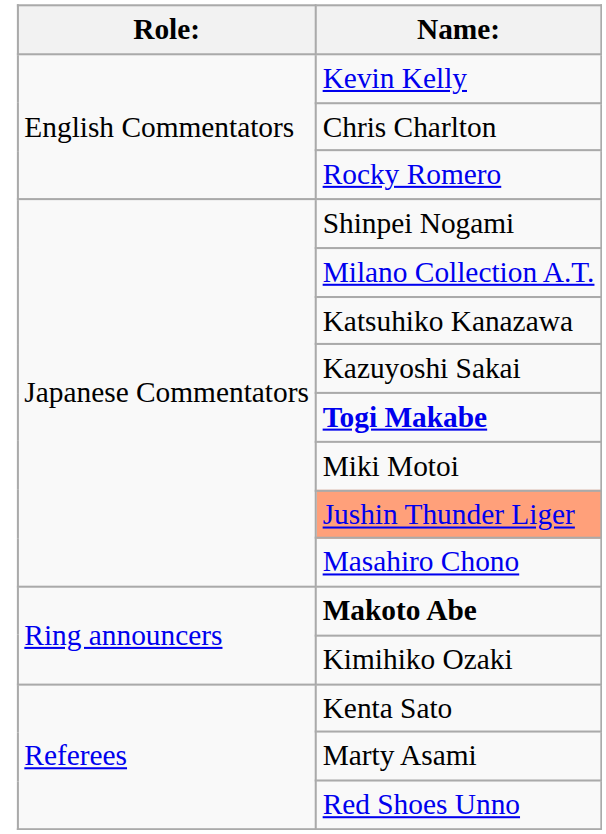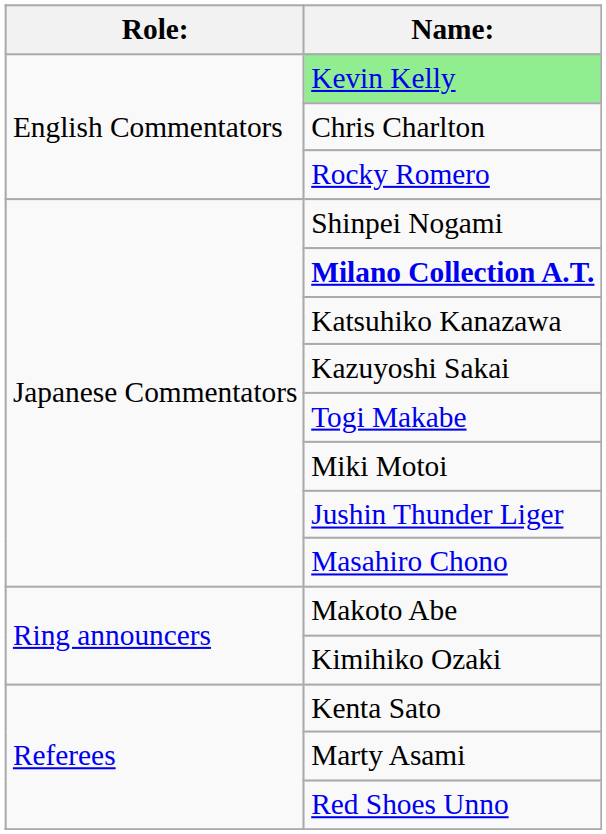(395, 77) no background -> (383, 77) lightgreen background
(459, 271) normal -> (453, 271) bold
(405, 416) bold -> (389, 416) normal
(449, 513) lightsalmon background -> (437, 513) no background
(400, 610) bold -> (384, 610) normal
